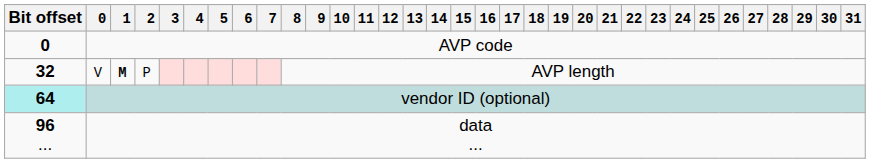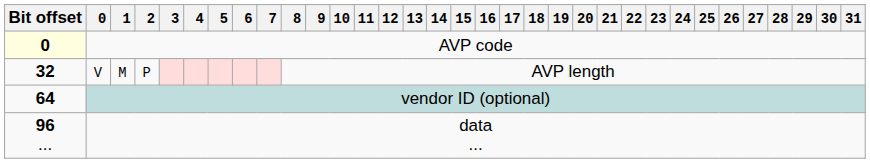(45, 44) no background -> (45, 44) lightyellow background
(122, 72) bold -> (122, 73) normal
(45, 98) paleturquoise background -> (45, 98) no background
